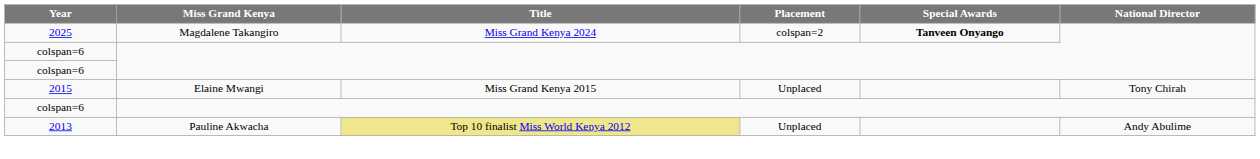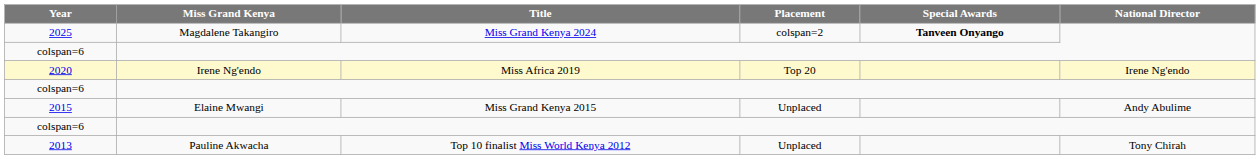+ row: (60, 70)
(1157, 89) Tony Chirah -> (1157, 108) Andy Abulime
(540, 126) khaki background -> (540, 145) no background
(1157, 126) Andy Abulime -> (1157, 145) Tony Chirah
